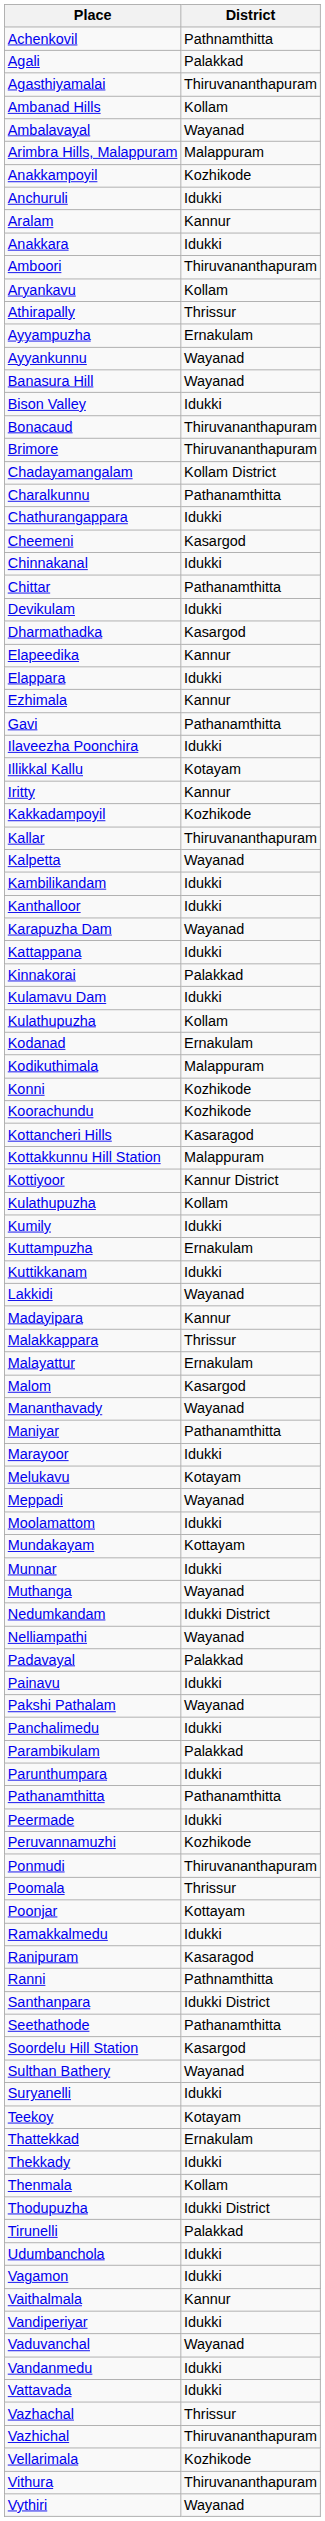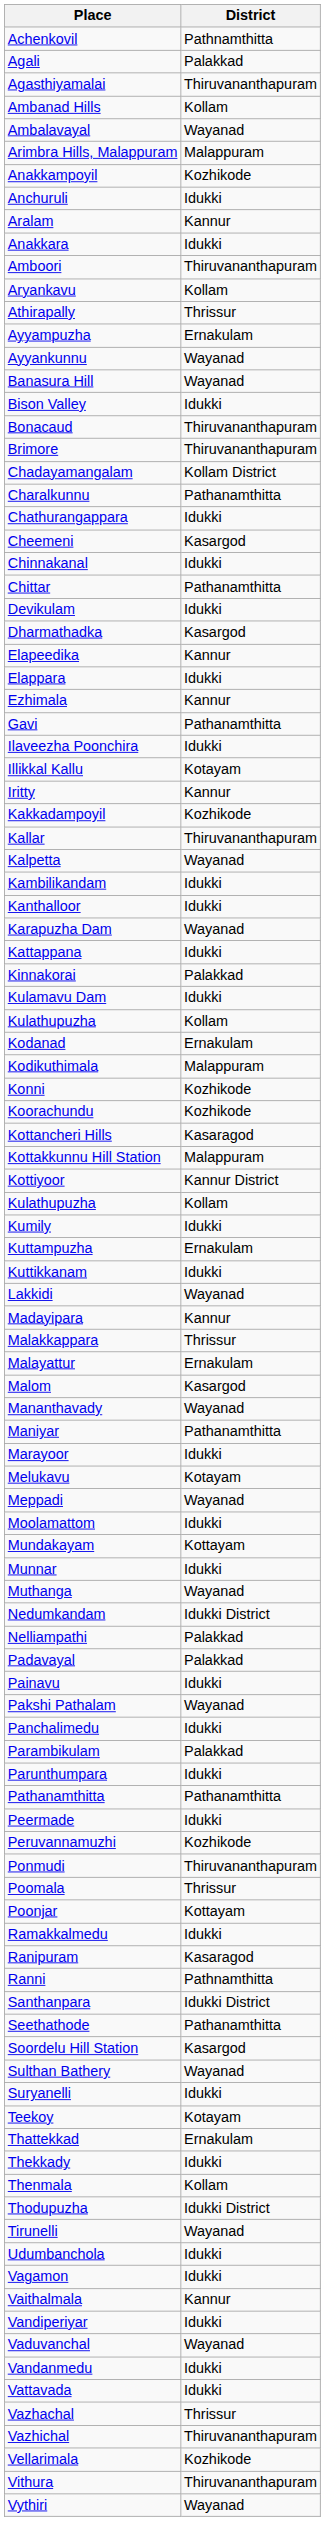(214, 1637) Wayanad -> (214, 1637) Palakkad
(214, 2231) Palakkad -> (214, 2231) Wayanad
